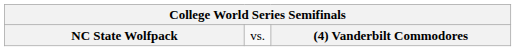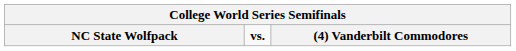(258, 35) normal -> (258, 35) bold
